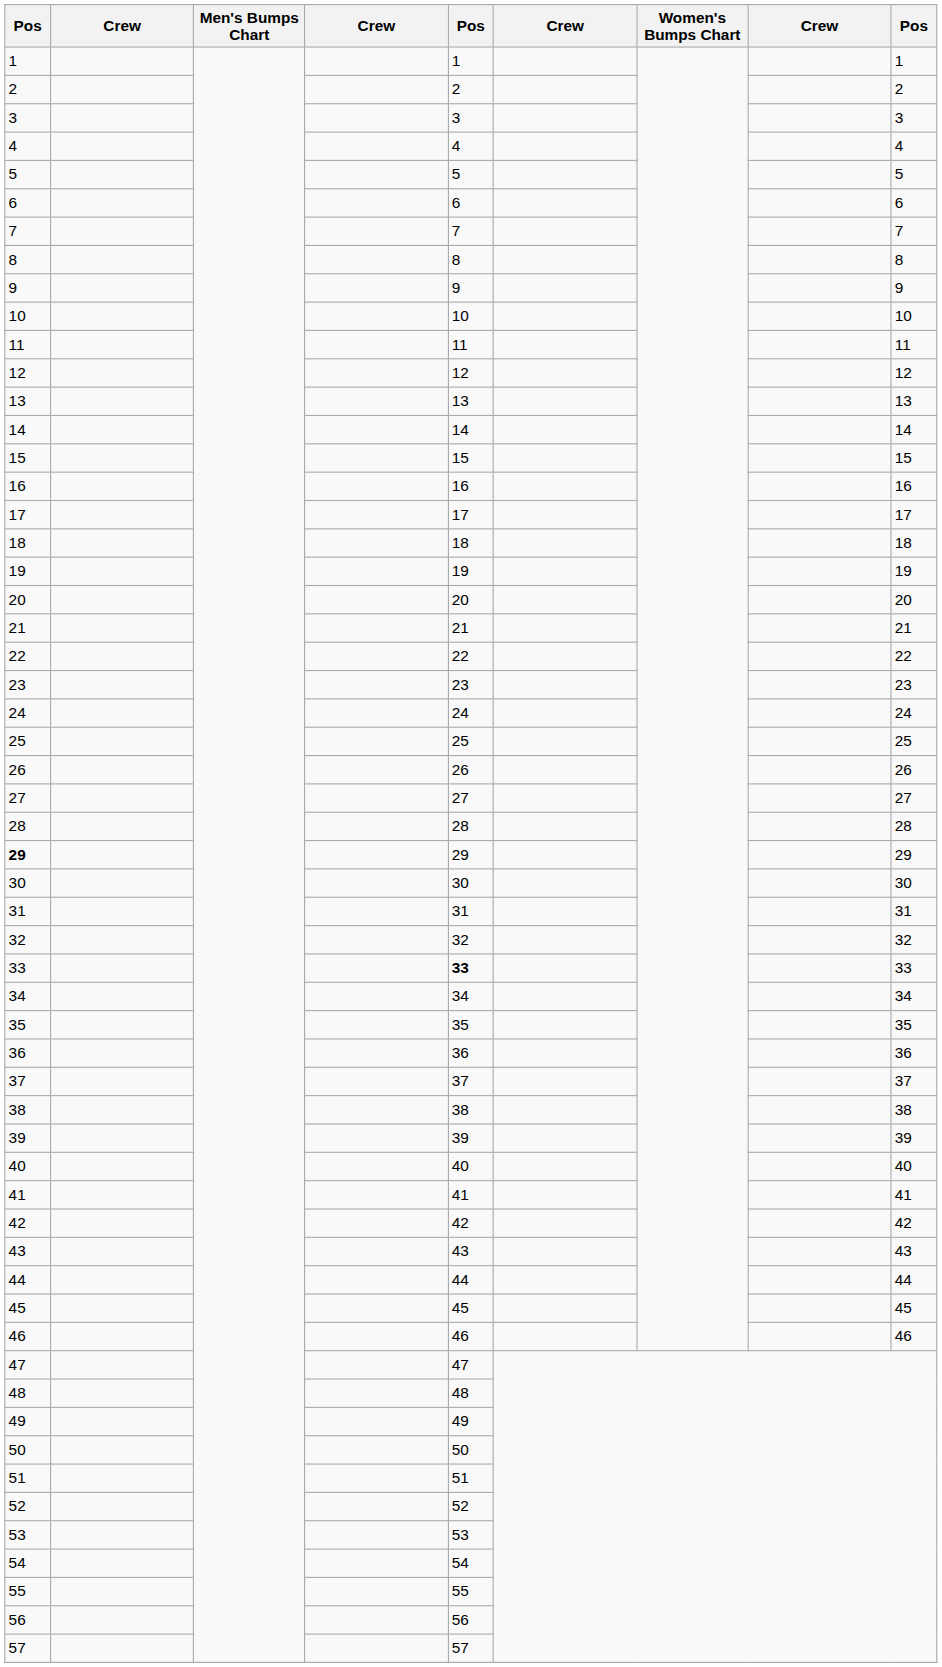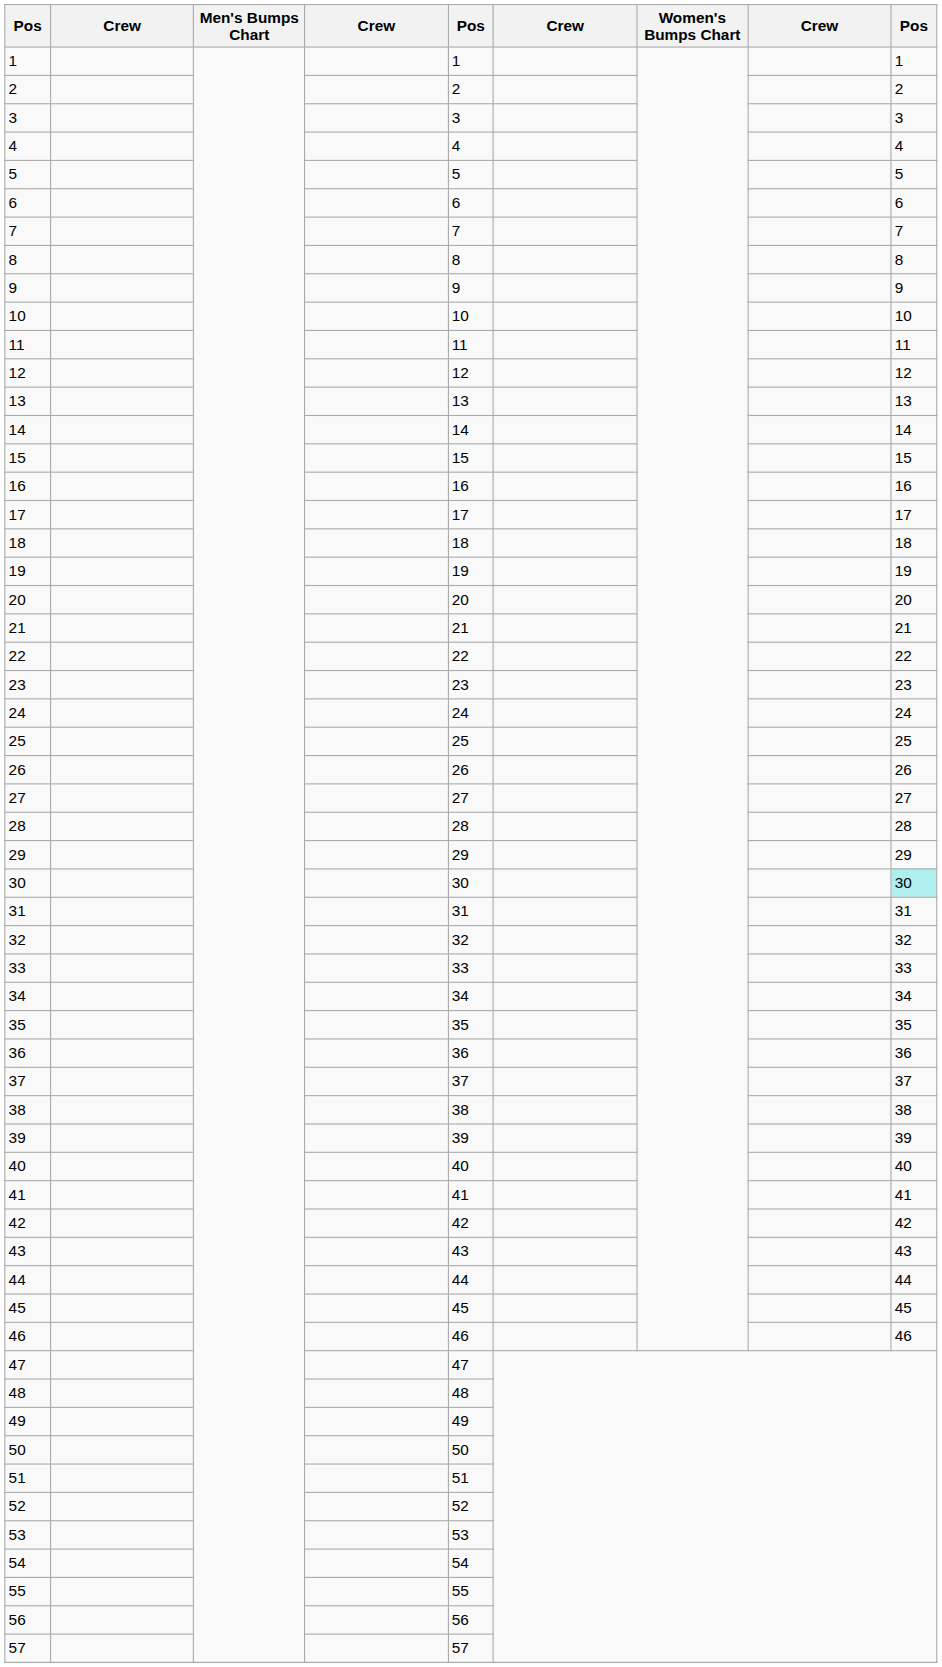(17, 854) bold -> (17, 854) normal
(903, 883) no background -> (903, 883) paleturquoise background
(460, 968) bold -> (460, 968) normal
